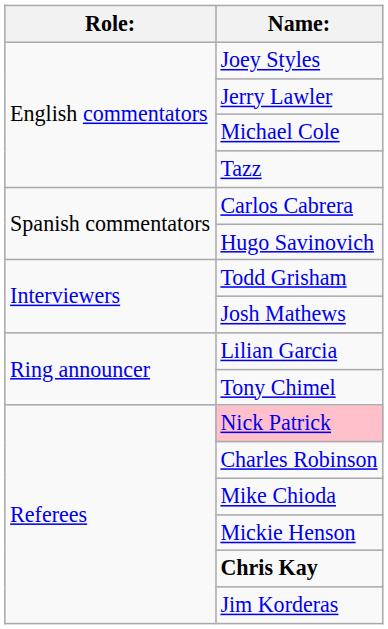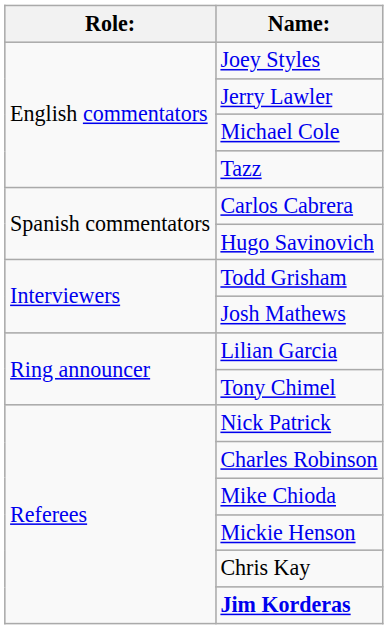(276, 423) pink background -> (276, 423) no background
(269, 568) bold -> (265, 568) normal
(279, 605) normal -> (286, 605) bold
